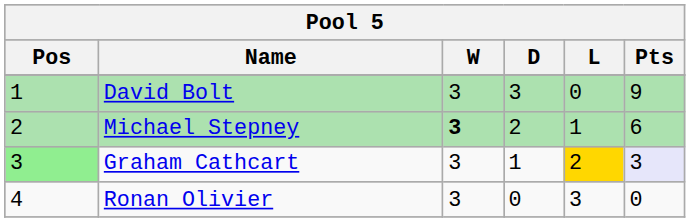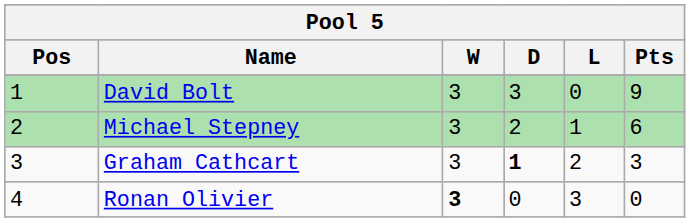(455, 129) bold -> (455, 129) normal
(17, 164) lightgreen background -> (17, 164) no background
(515, 164) normal -> (515, 164) bold
(576, 164) gold background -> (576, 164) no background
(636, 164) lavender background -> (636, 164) no background
(455, 199) normal -> (455, 199) bold
